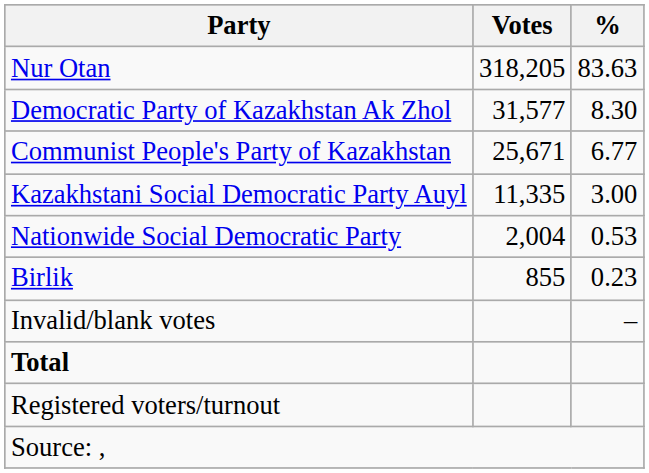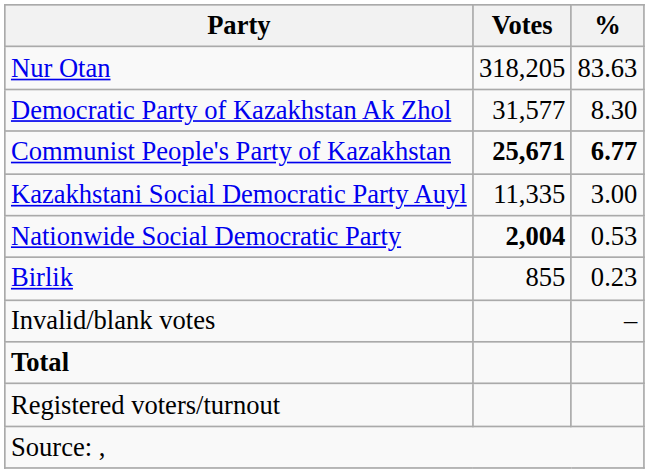(529, 151) normal -> (529, 151) bold
(614, 151) normal -> (614, 151) bold
(535, 236) normal -> (535, 236) bold
